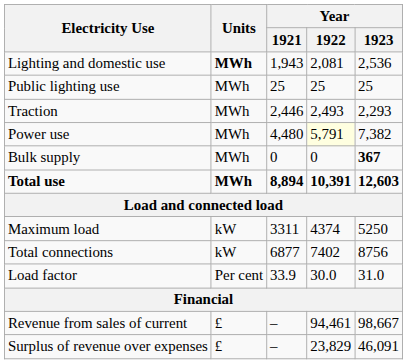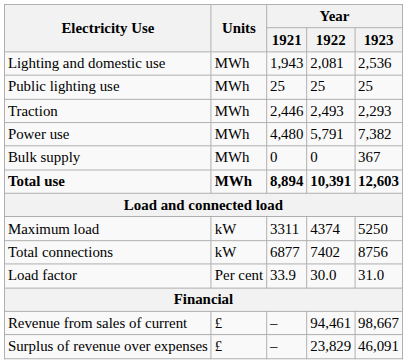(233, 63) bold -> (232, 63) normal
(327, 134) lightyellow background -> (327, 134) no background
(369, 157) bold -> (369, 157) normal
